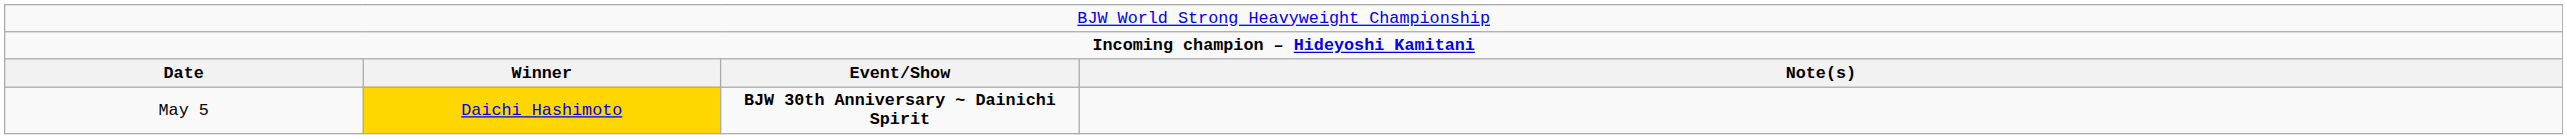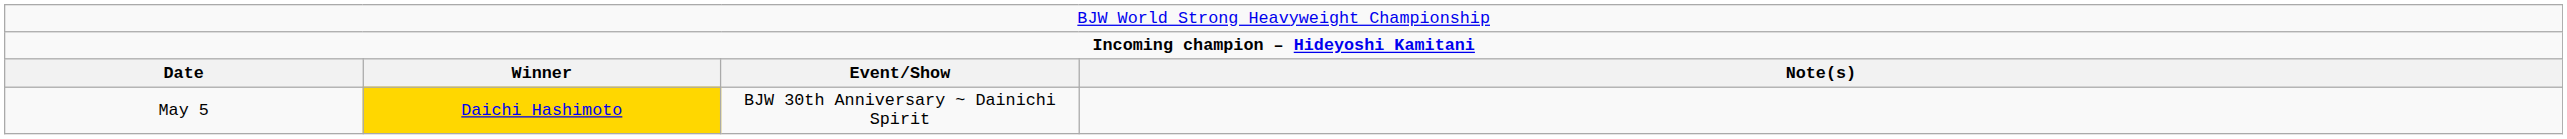(900, 110) bold -> (900, 110) normal
